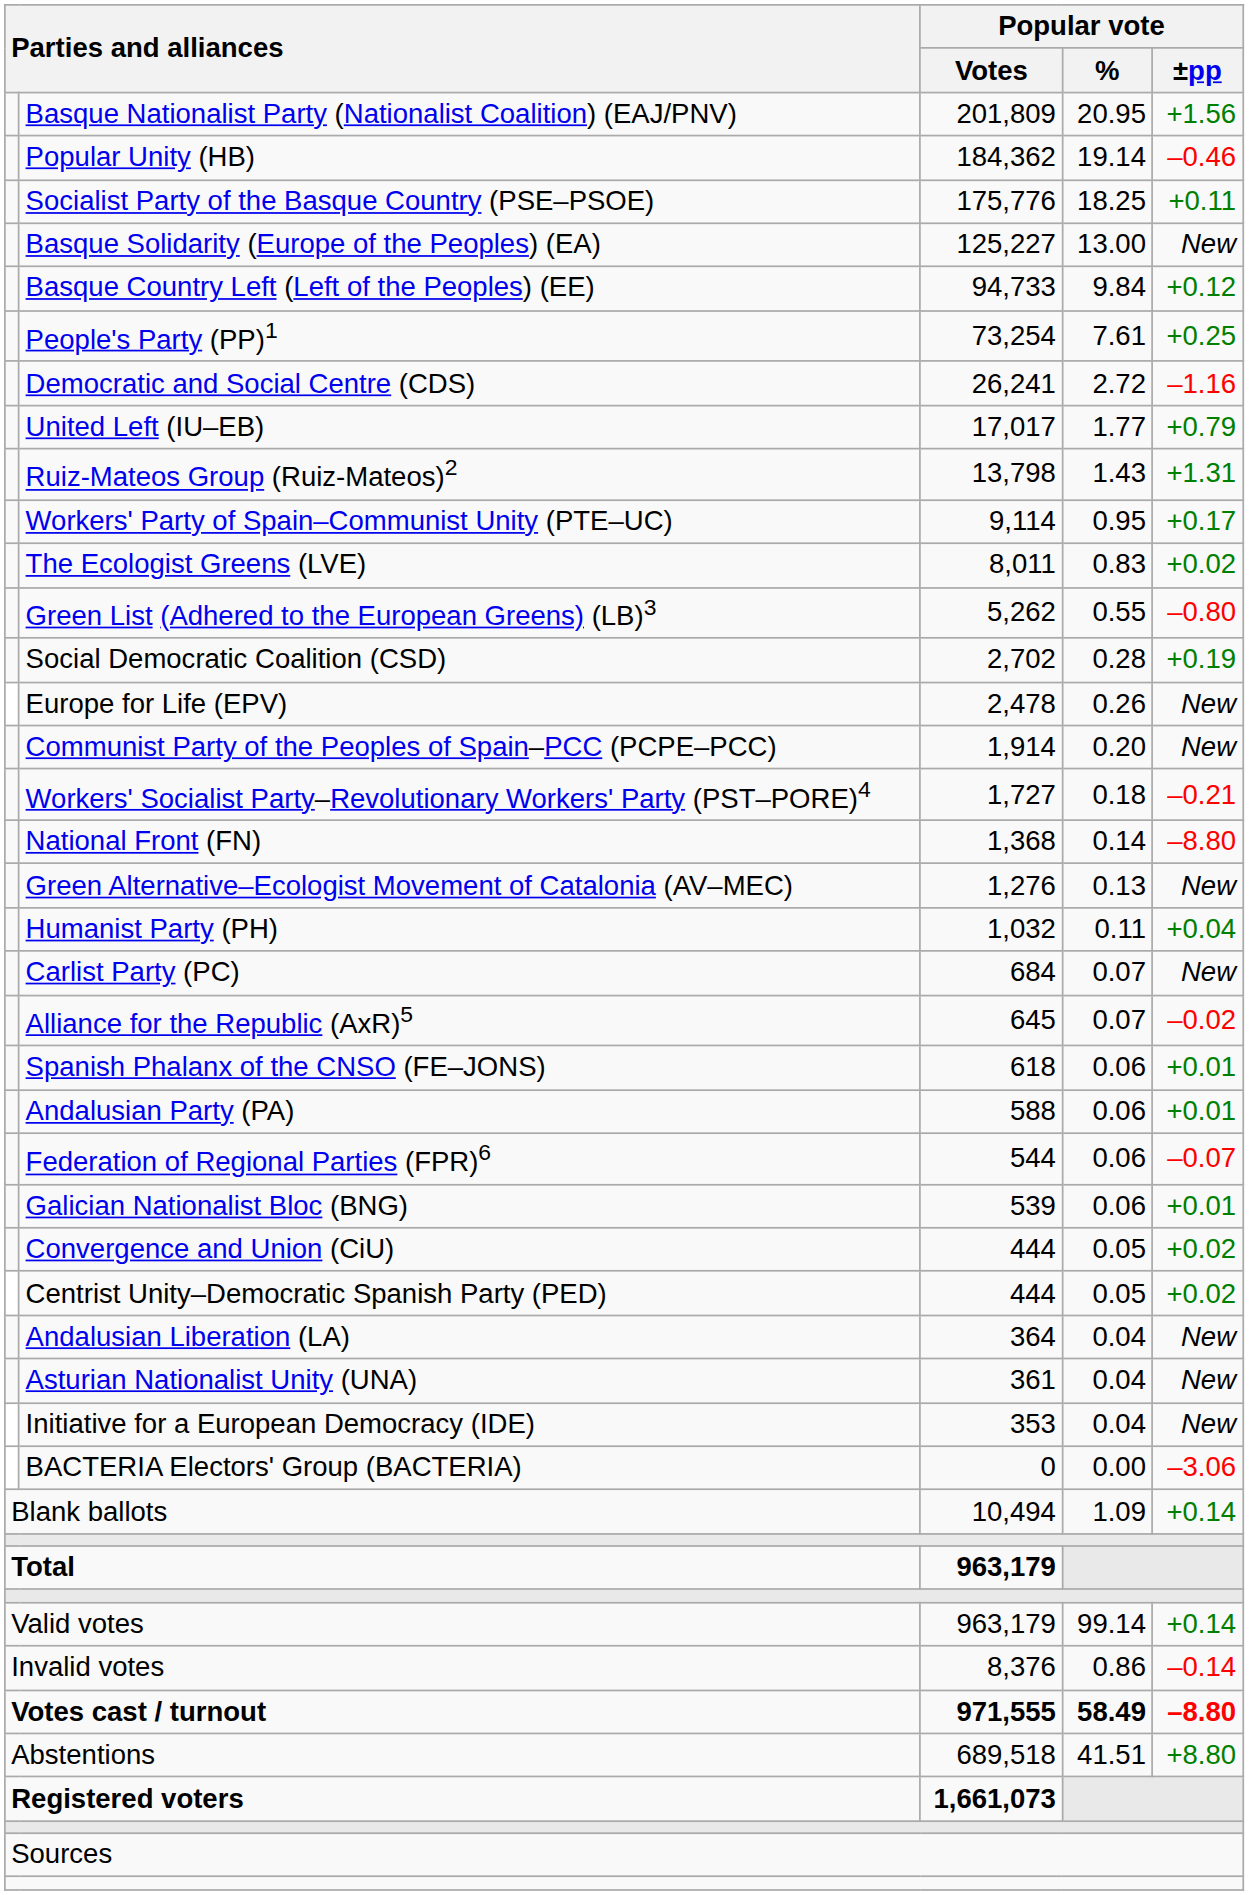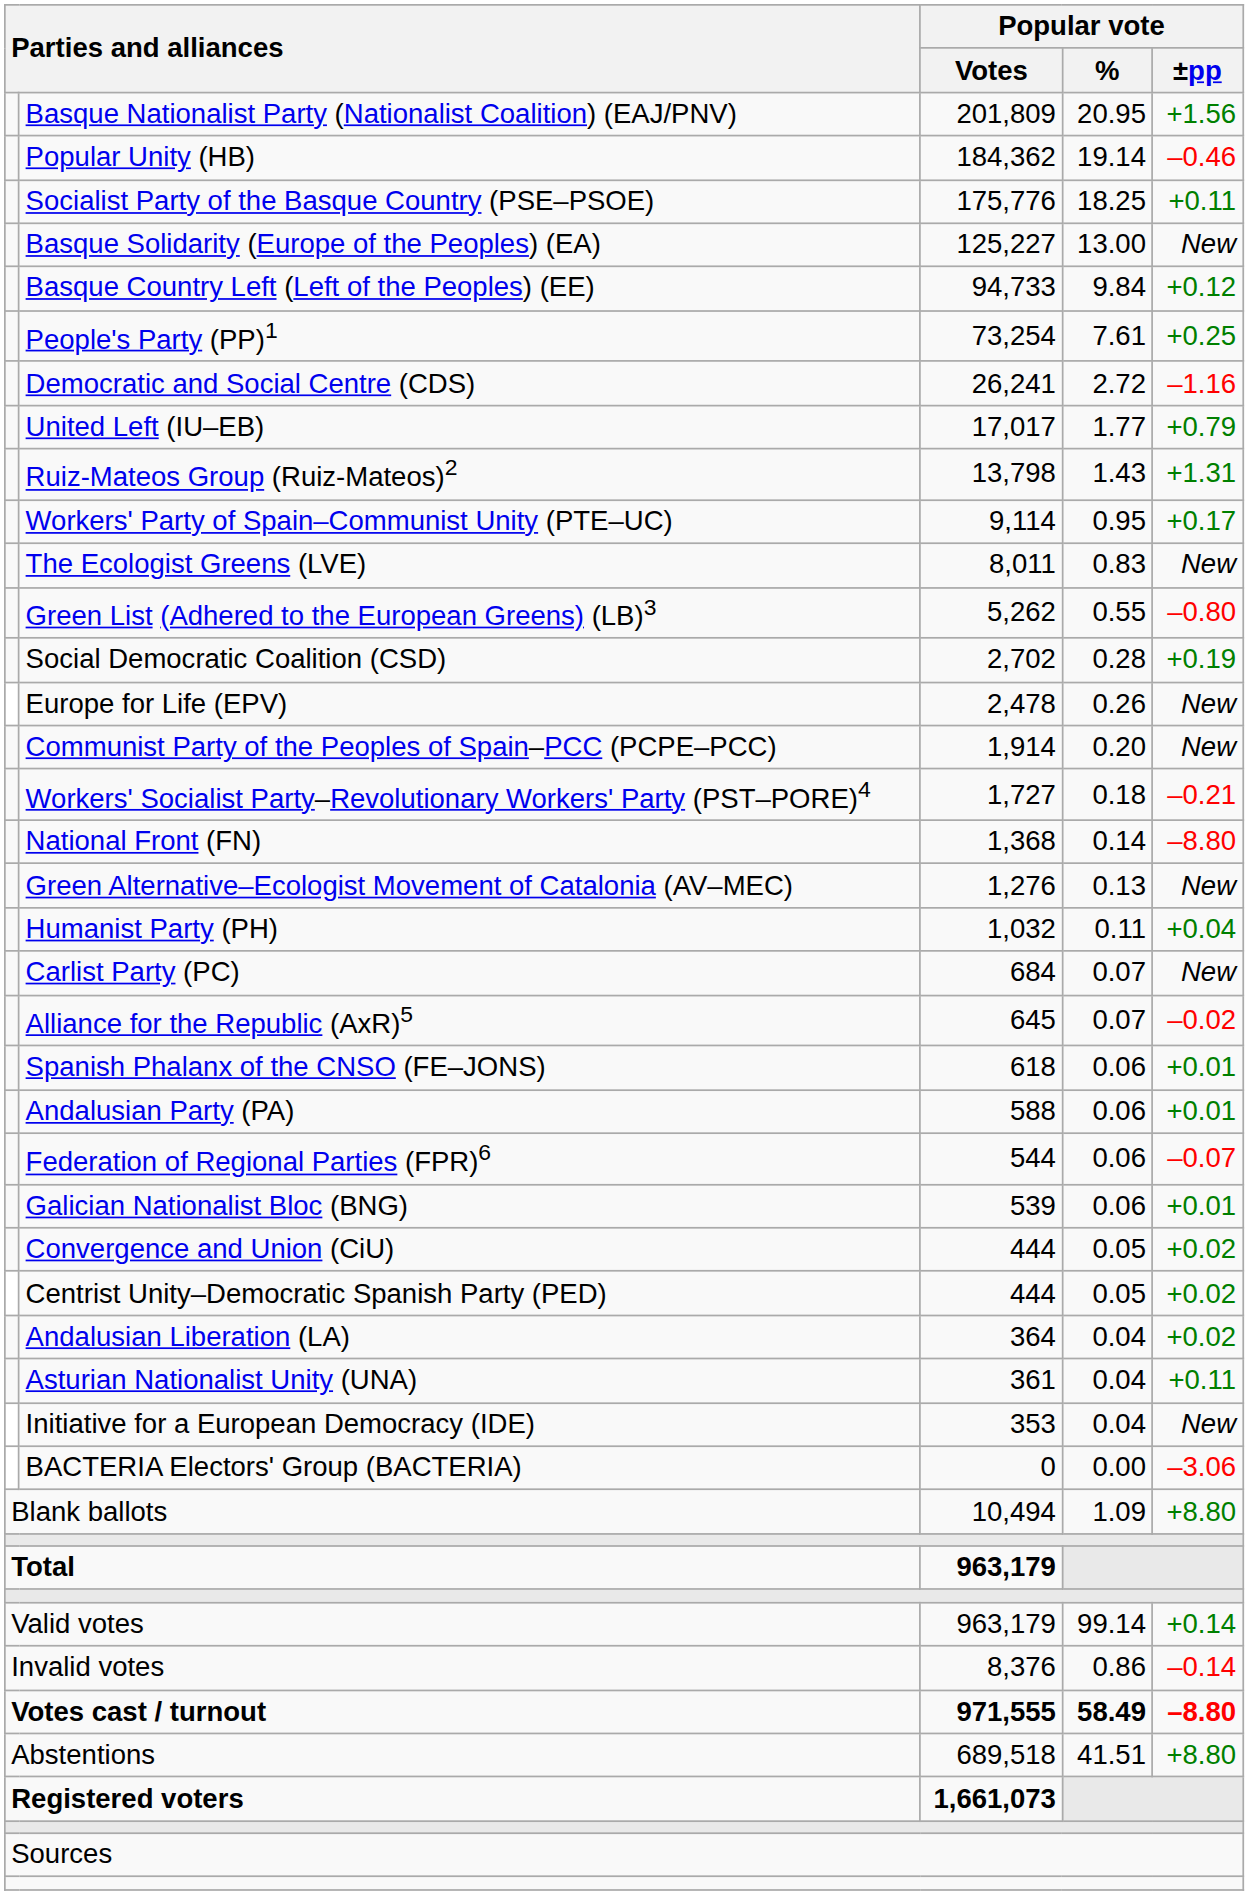(1201, 564) +0.02 -> (1209, 564) New
(1209, 1336) New -> (1201, 1336) +0.02
(1209, 1380) New -> (1202, 1380) +0.11
(1201, 1511) +0.14 -> (1201, 1511) +8.80
